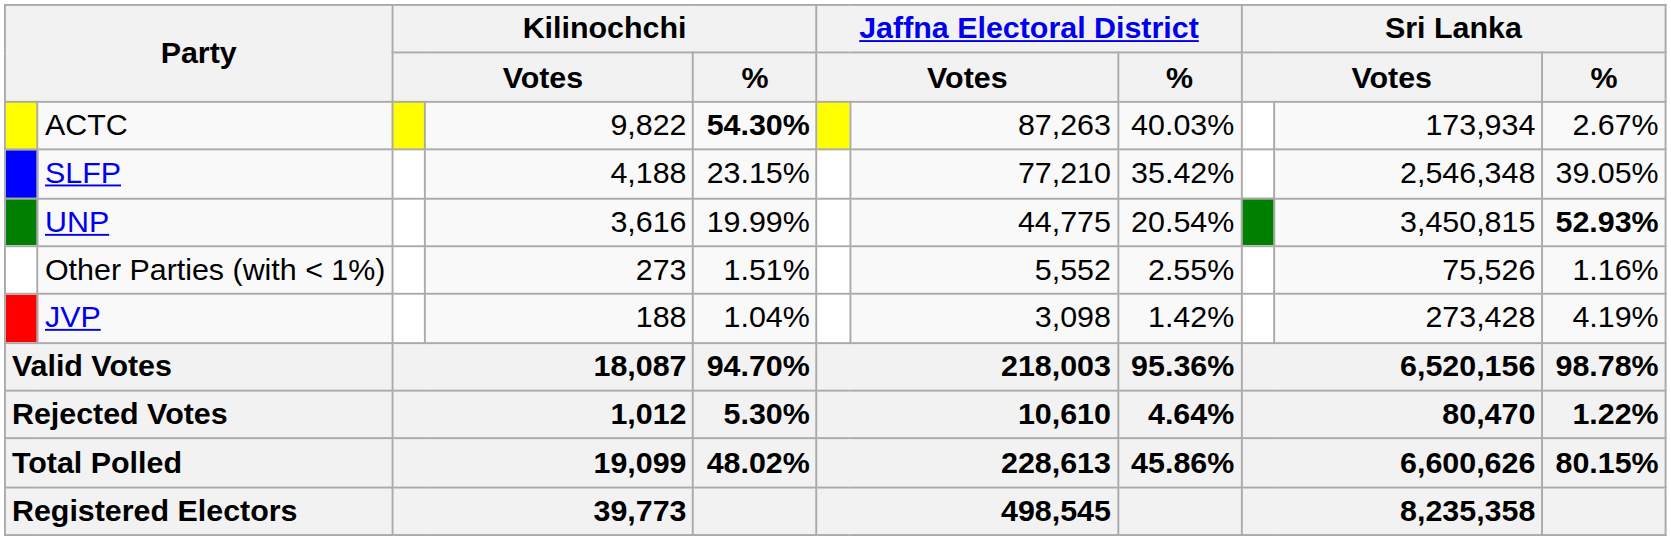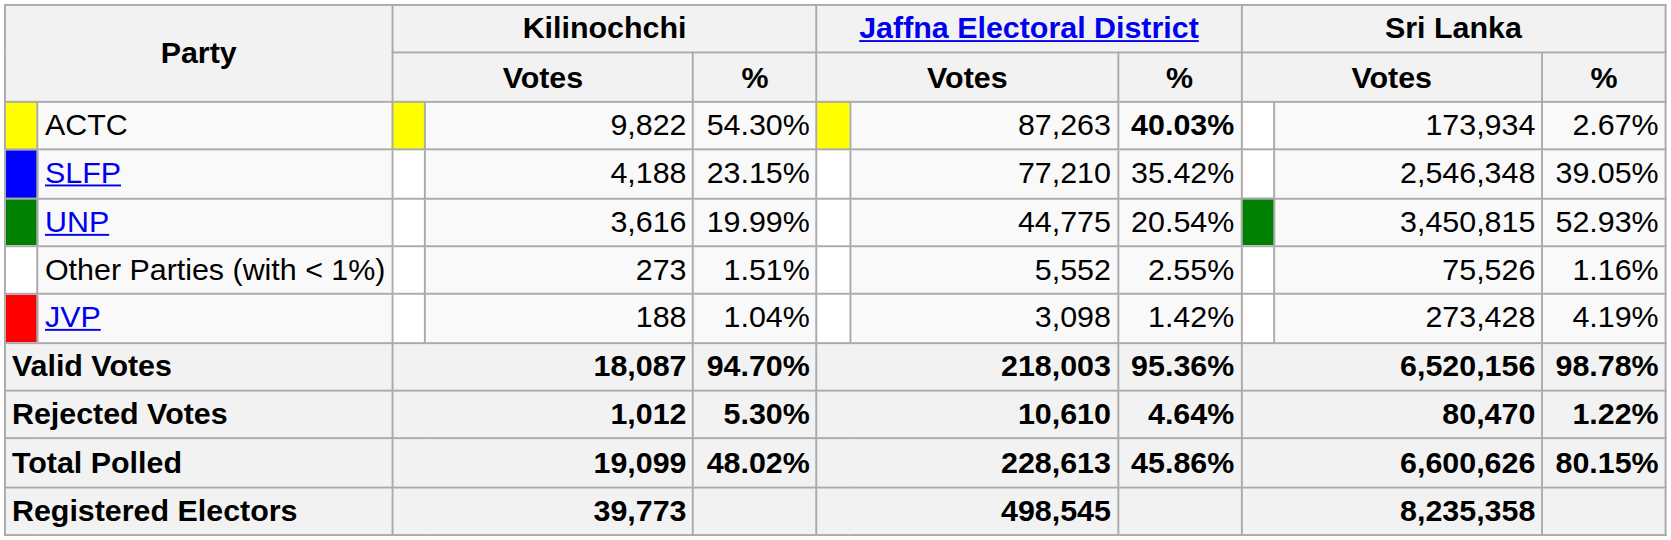(758, 125) bold -> (758, 125) normal
(1183, 125) normal -> (1183, 125) bold
(1607, 221) bold -> (1607, 221) normal
